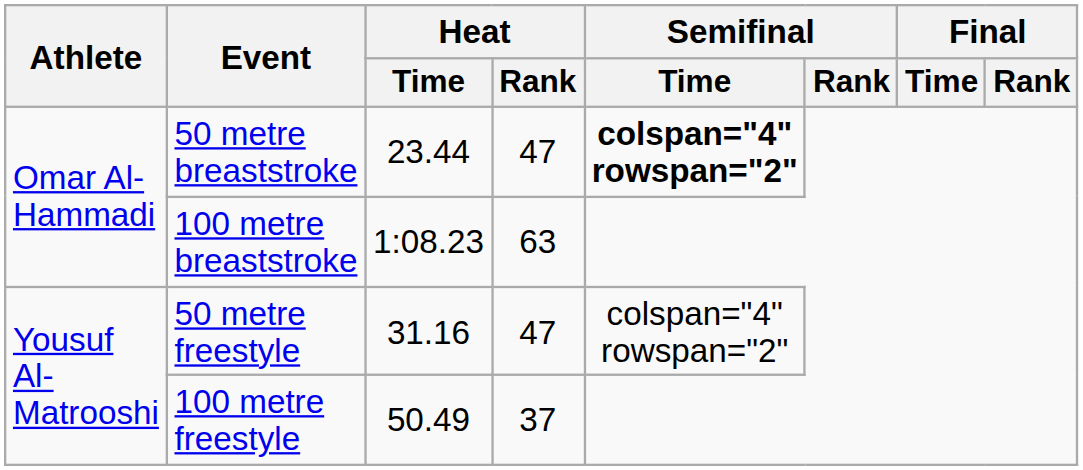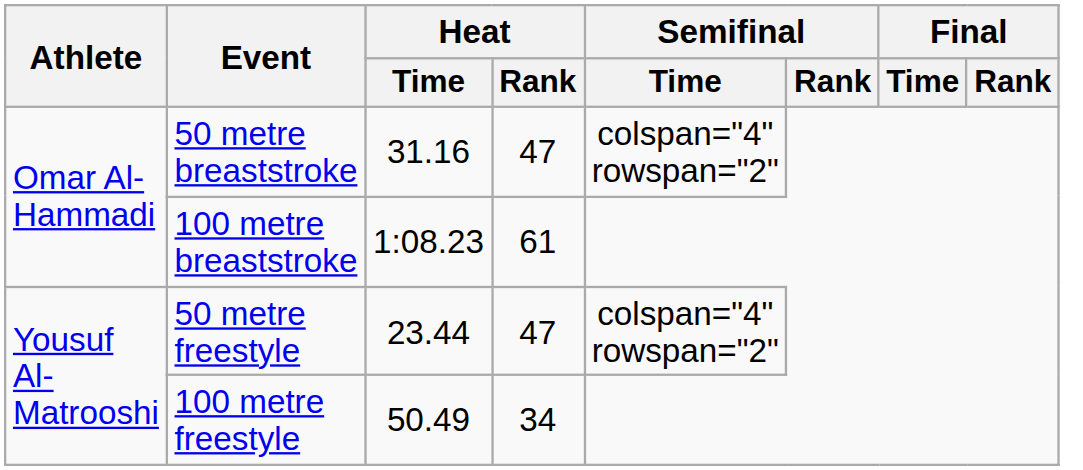(428, 152) 23.44 -> (428, 152) 31.16
(695, 152) bold -> (685, 152) normal
(538, 242) 63 -> (538, 242) 61
(428, 331) 31.16 -> (428, 331) 23.44
(538, 421) 37 -> (538, 421) 34
